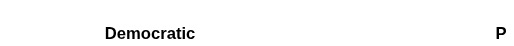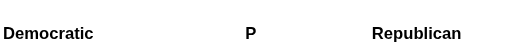+ column: (417, 10)
